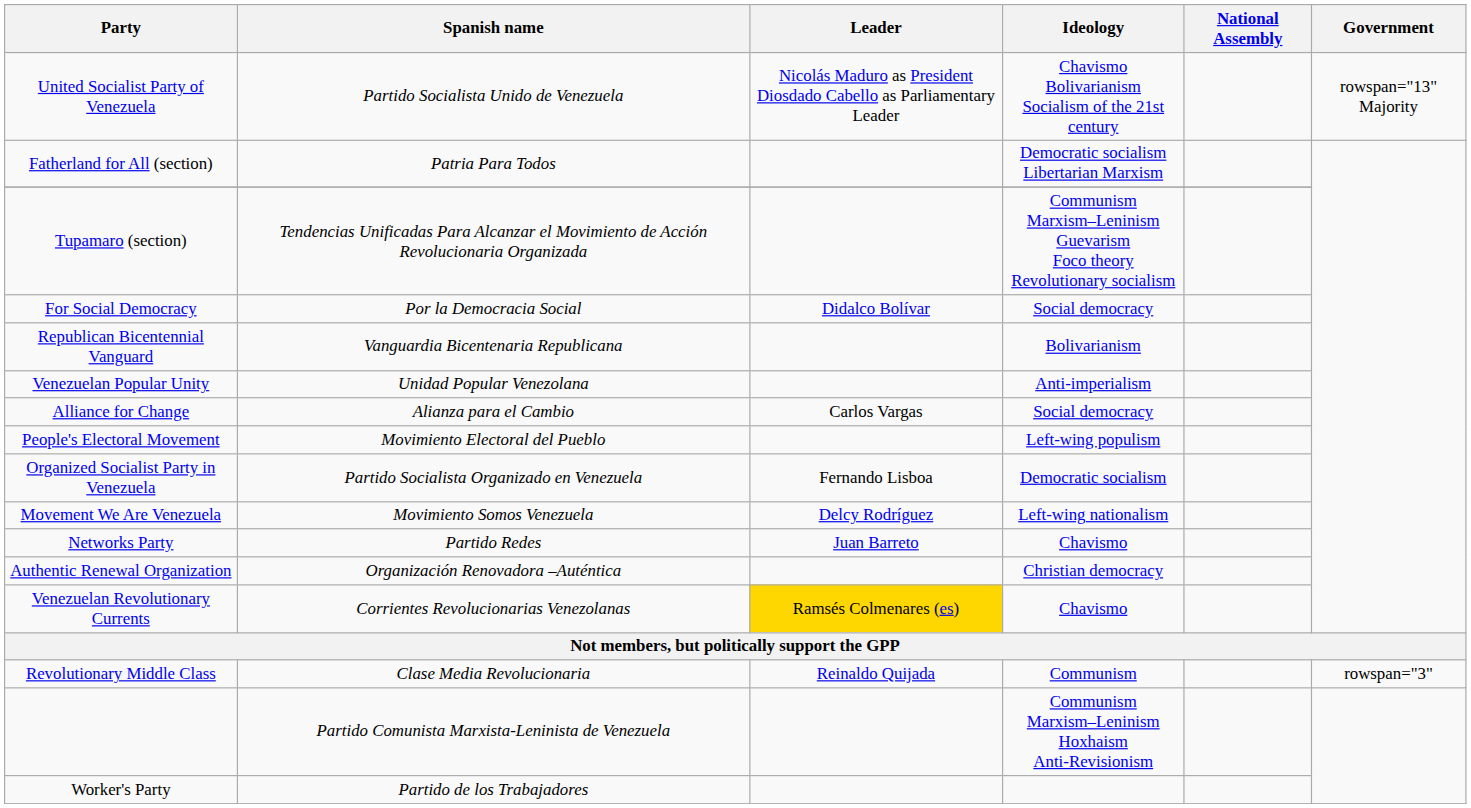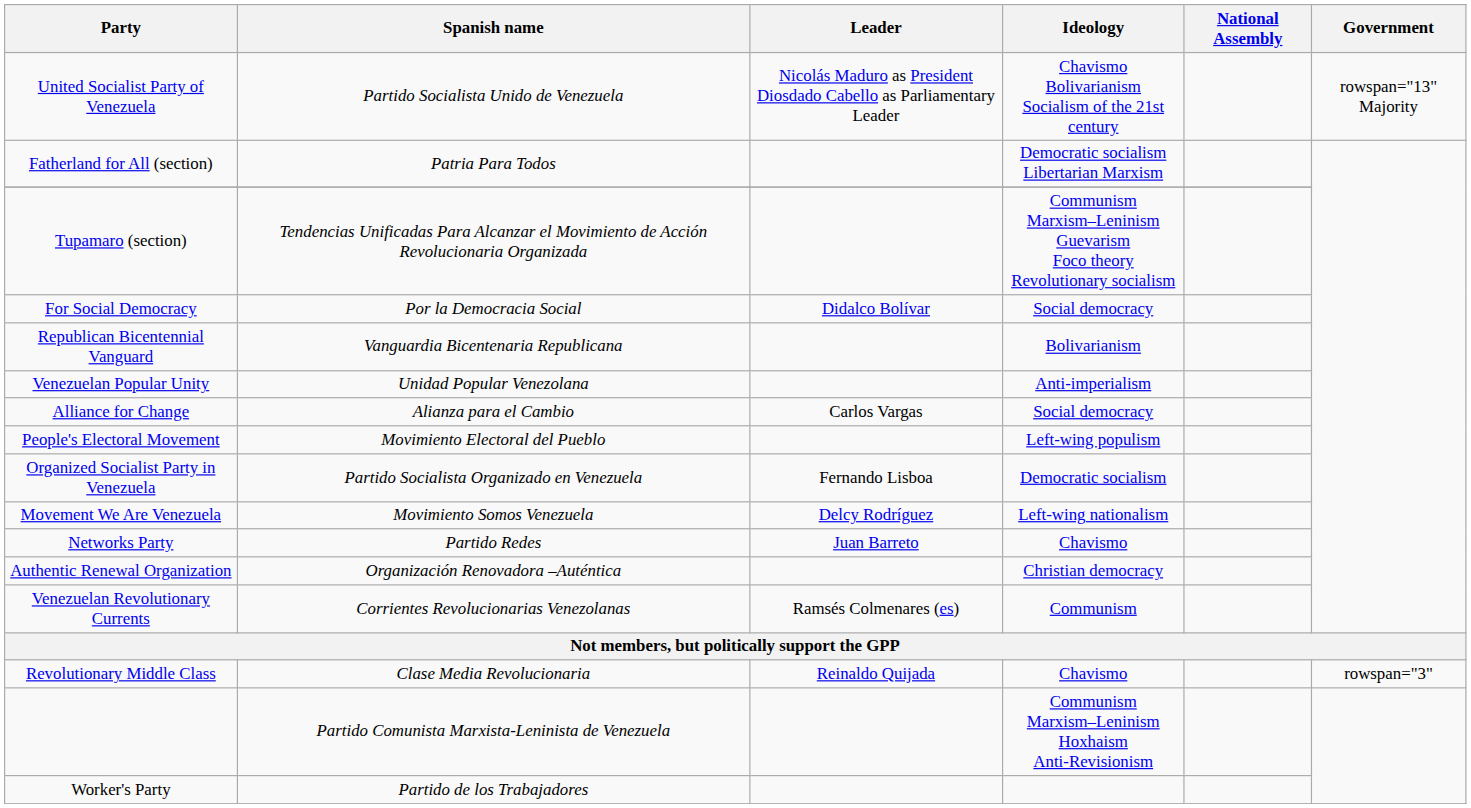(876, 608) gold background -> (876, 608) no background
(1093, 608) Chavismo -> (1093, 608) Communism
(1093, 674) Communism -> (1093, 674) Chavismo
